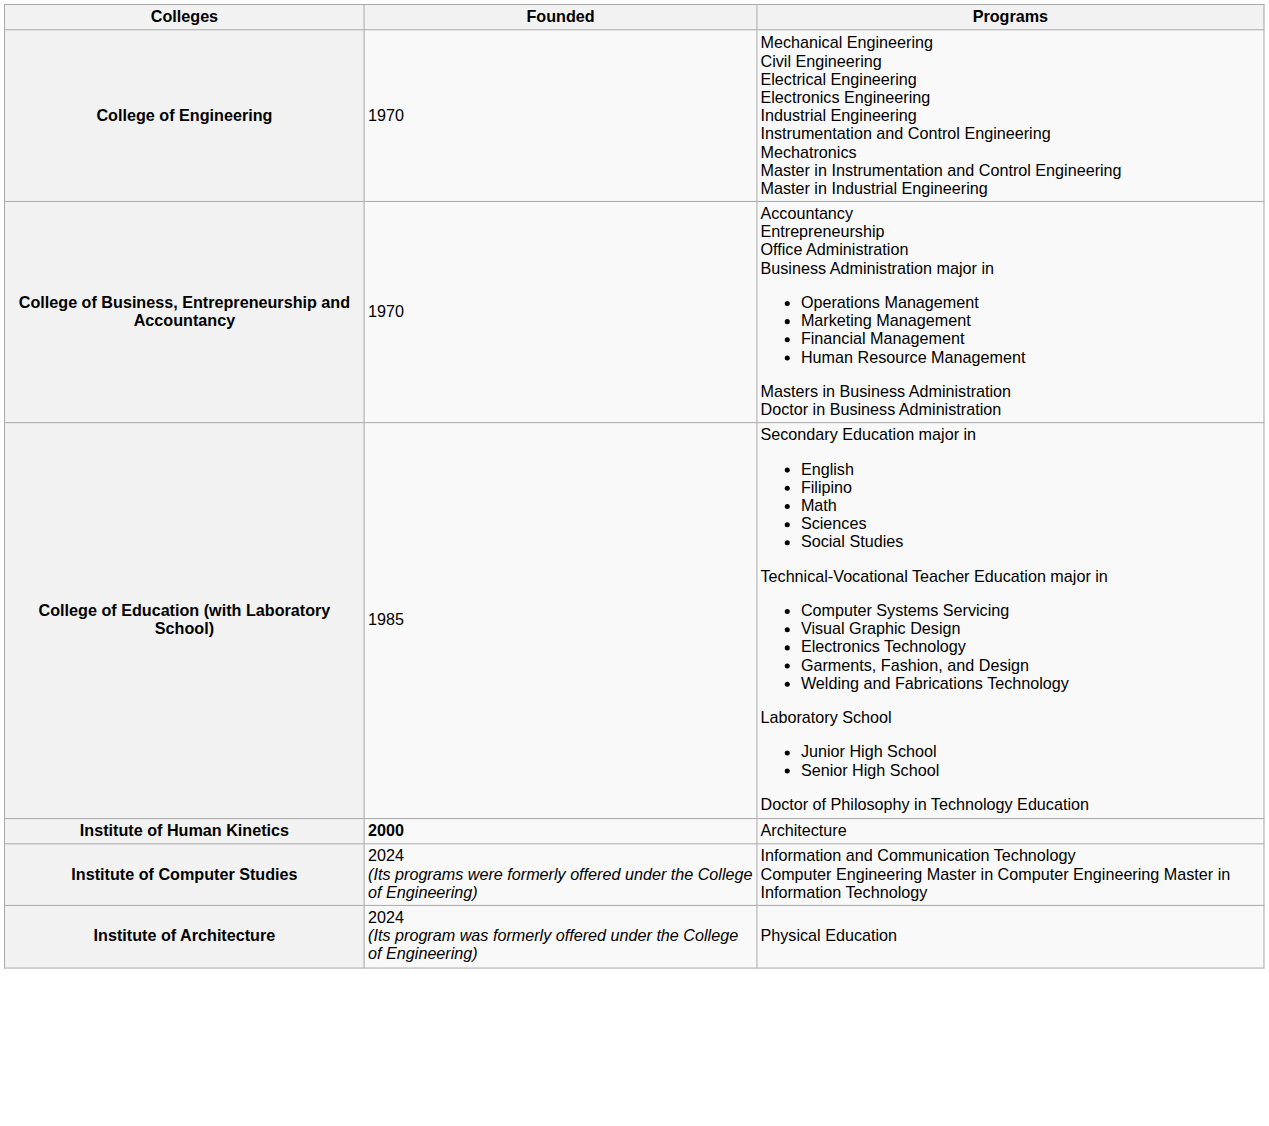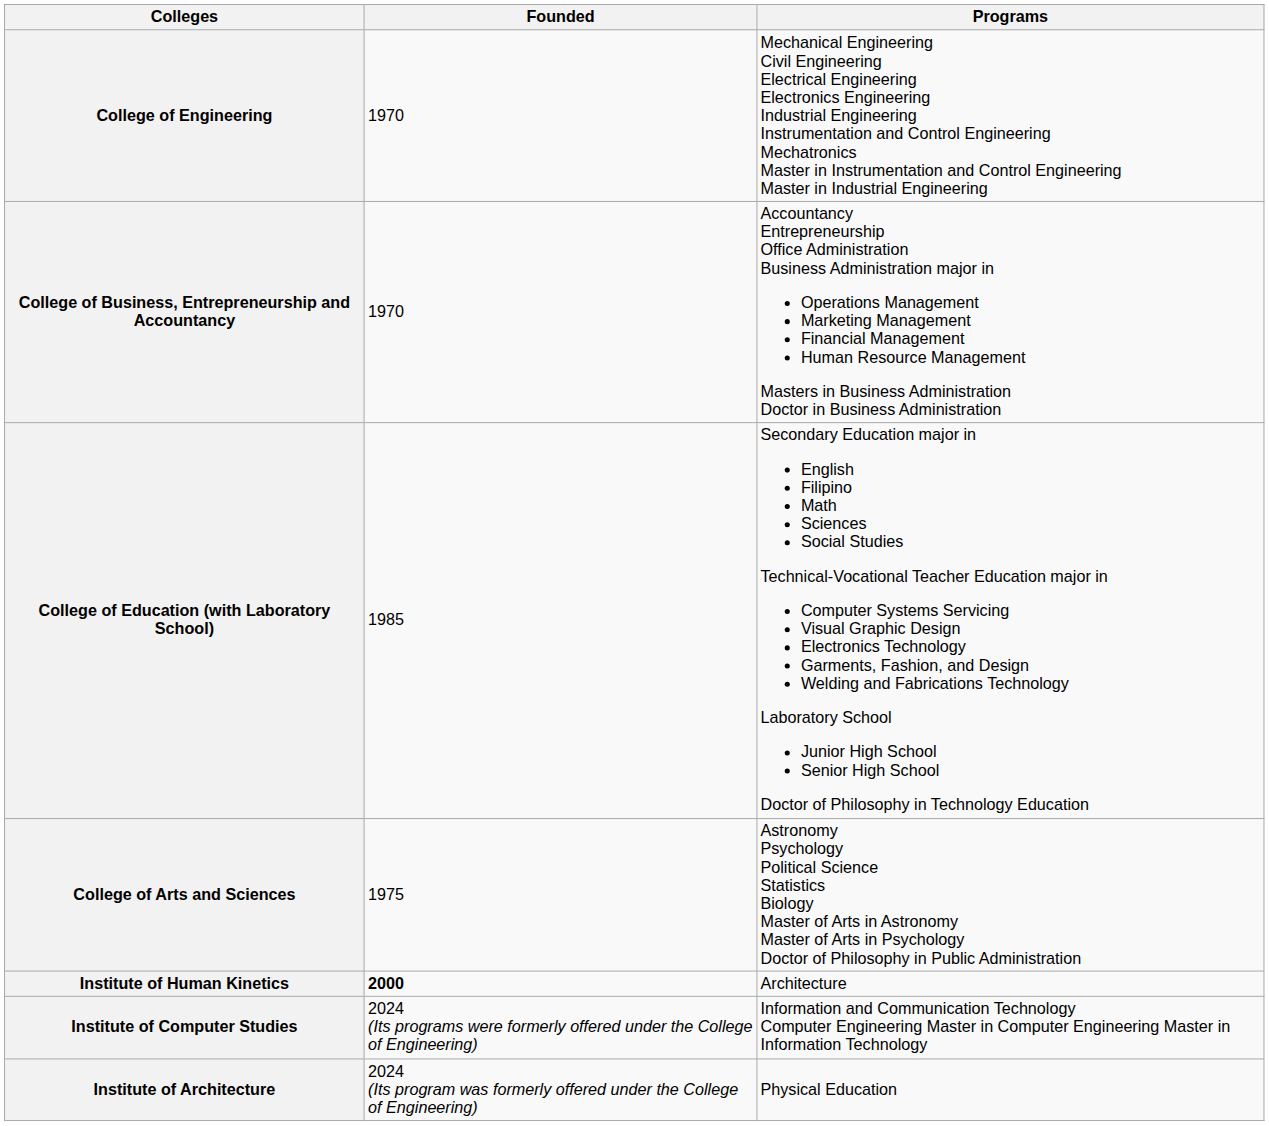+ row: (184, 894)
